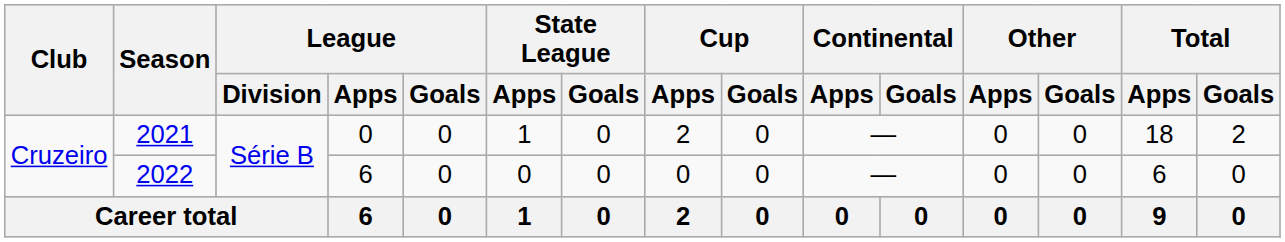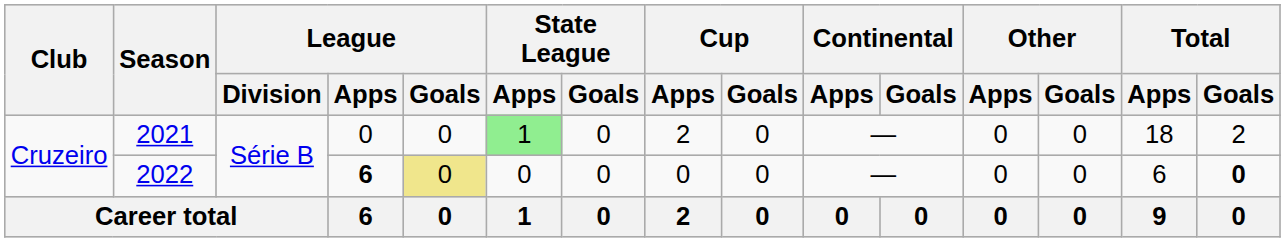(524, 134) no background -> (524, 134) lightgreen background
(366, 175) normal -> (366, 175) bold
(445, 175) no background -> (445, 175) khaki background
(1239, 175) normal -> (1239, 175) bold
